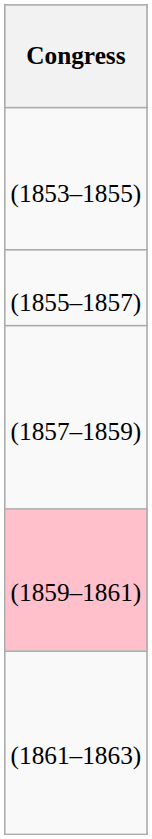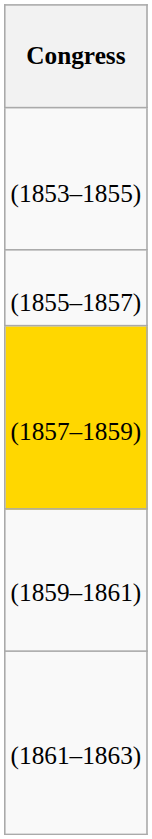(76, 431) no background -> (76, 431) gold background
(76, 593) pink background -> (76, 593) no background
